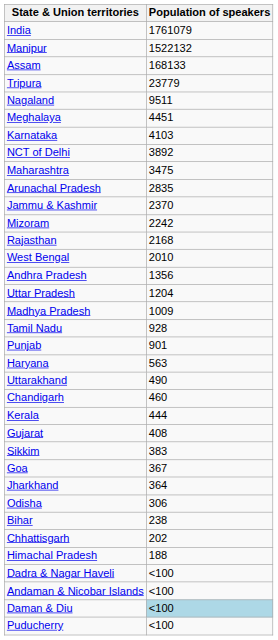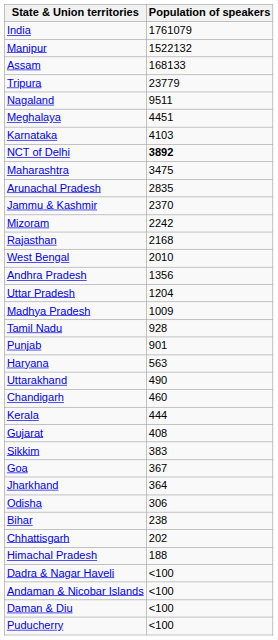(161, 153) normal -> (161, 153) bold
(161, 608) lightblue background -> (161, 608) no background
